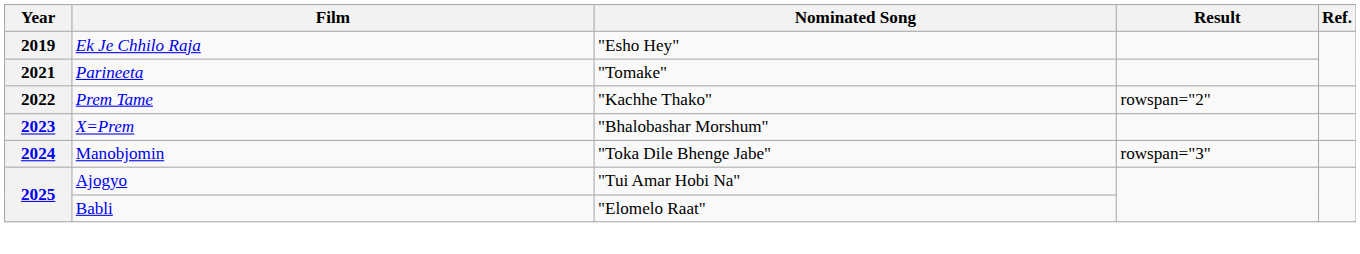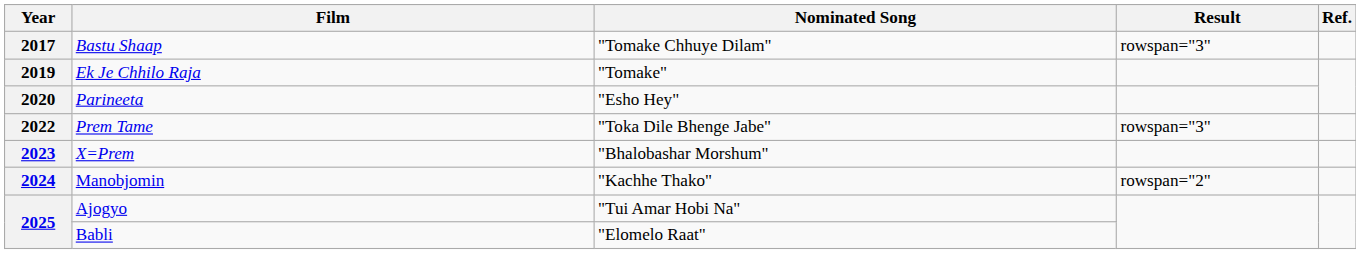+ row: (119, 45)
(639, 45) "Esho Hey" -> (633, 72) "Tomake"
(38, 72) 2021 -> (38, 99) 2020
(633, 72) "Tomake" -> (639, 99) "Esho Hey"
(655, 99) "Kachhe Thako" -> (685, 126) "Toka Dile Bhenge Jabe"
(1166, 99) rowspan="2" -> (1166, 126) rowspan="3"
(685, 153) "Toka Dile Bhenge Jabe" -> (655, 180) "Kachhe Thako"
(1166, 153) rowspan="3" -> (1166, 180) rowspan="2"
